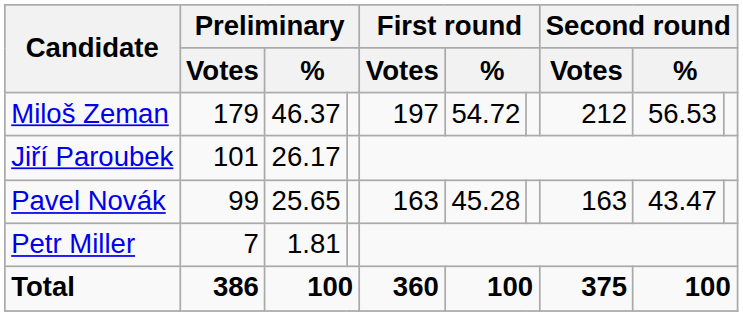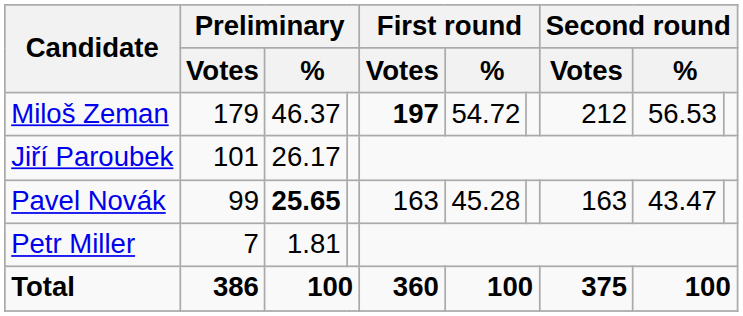(416, 113) normal -> (416, 113) bold
(306, 200) normal -> (306, 200) bold
